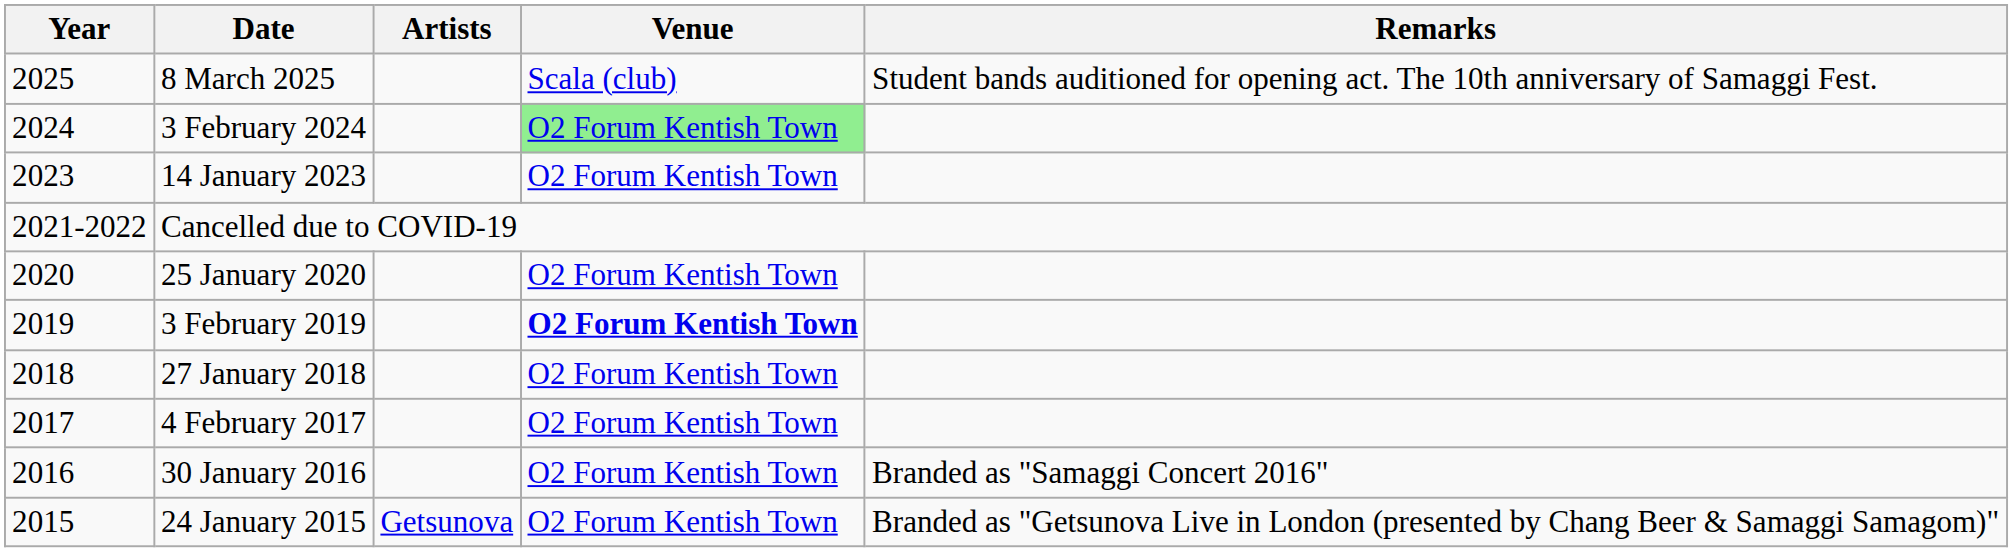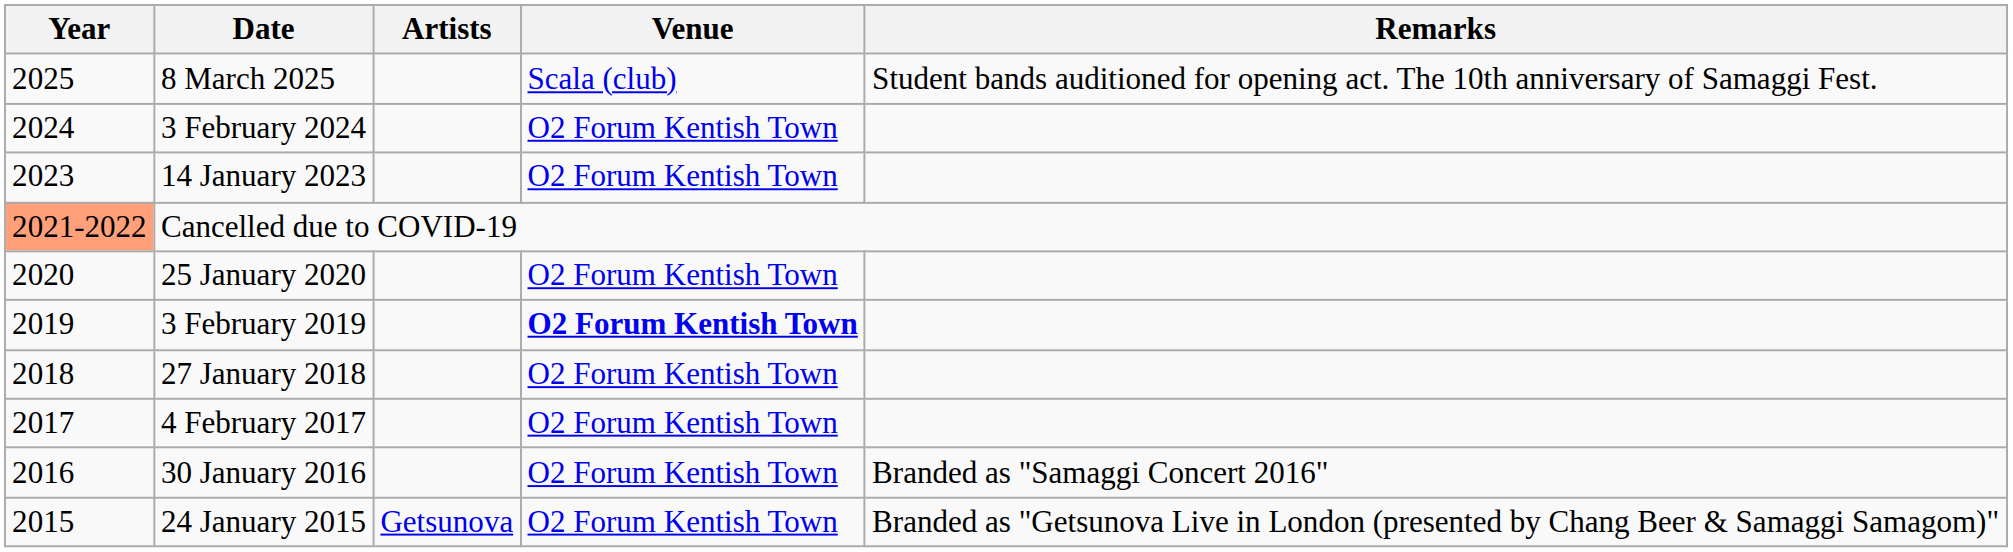(683, 127) lightgreen background -> (683, 127) no background
(79, 226) no background -> (79, 226) lightsalmon background
